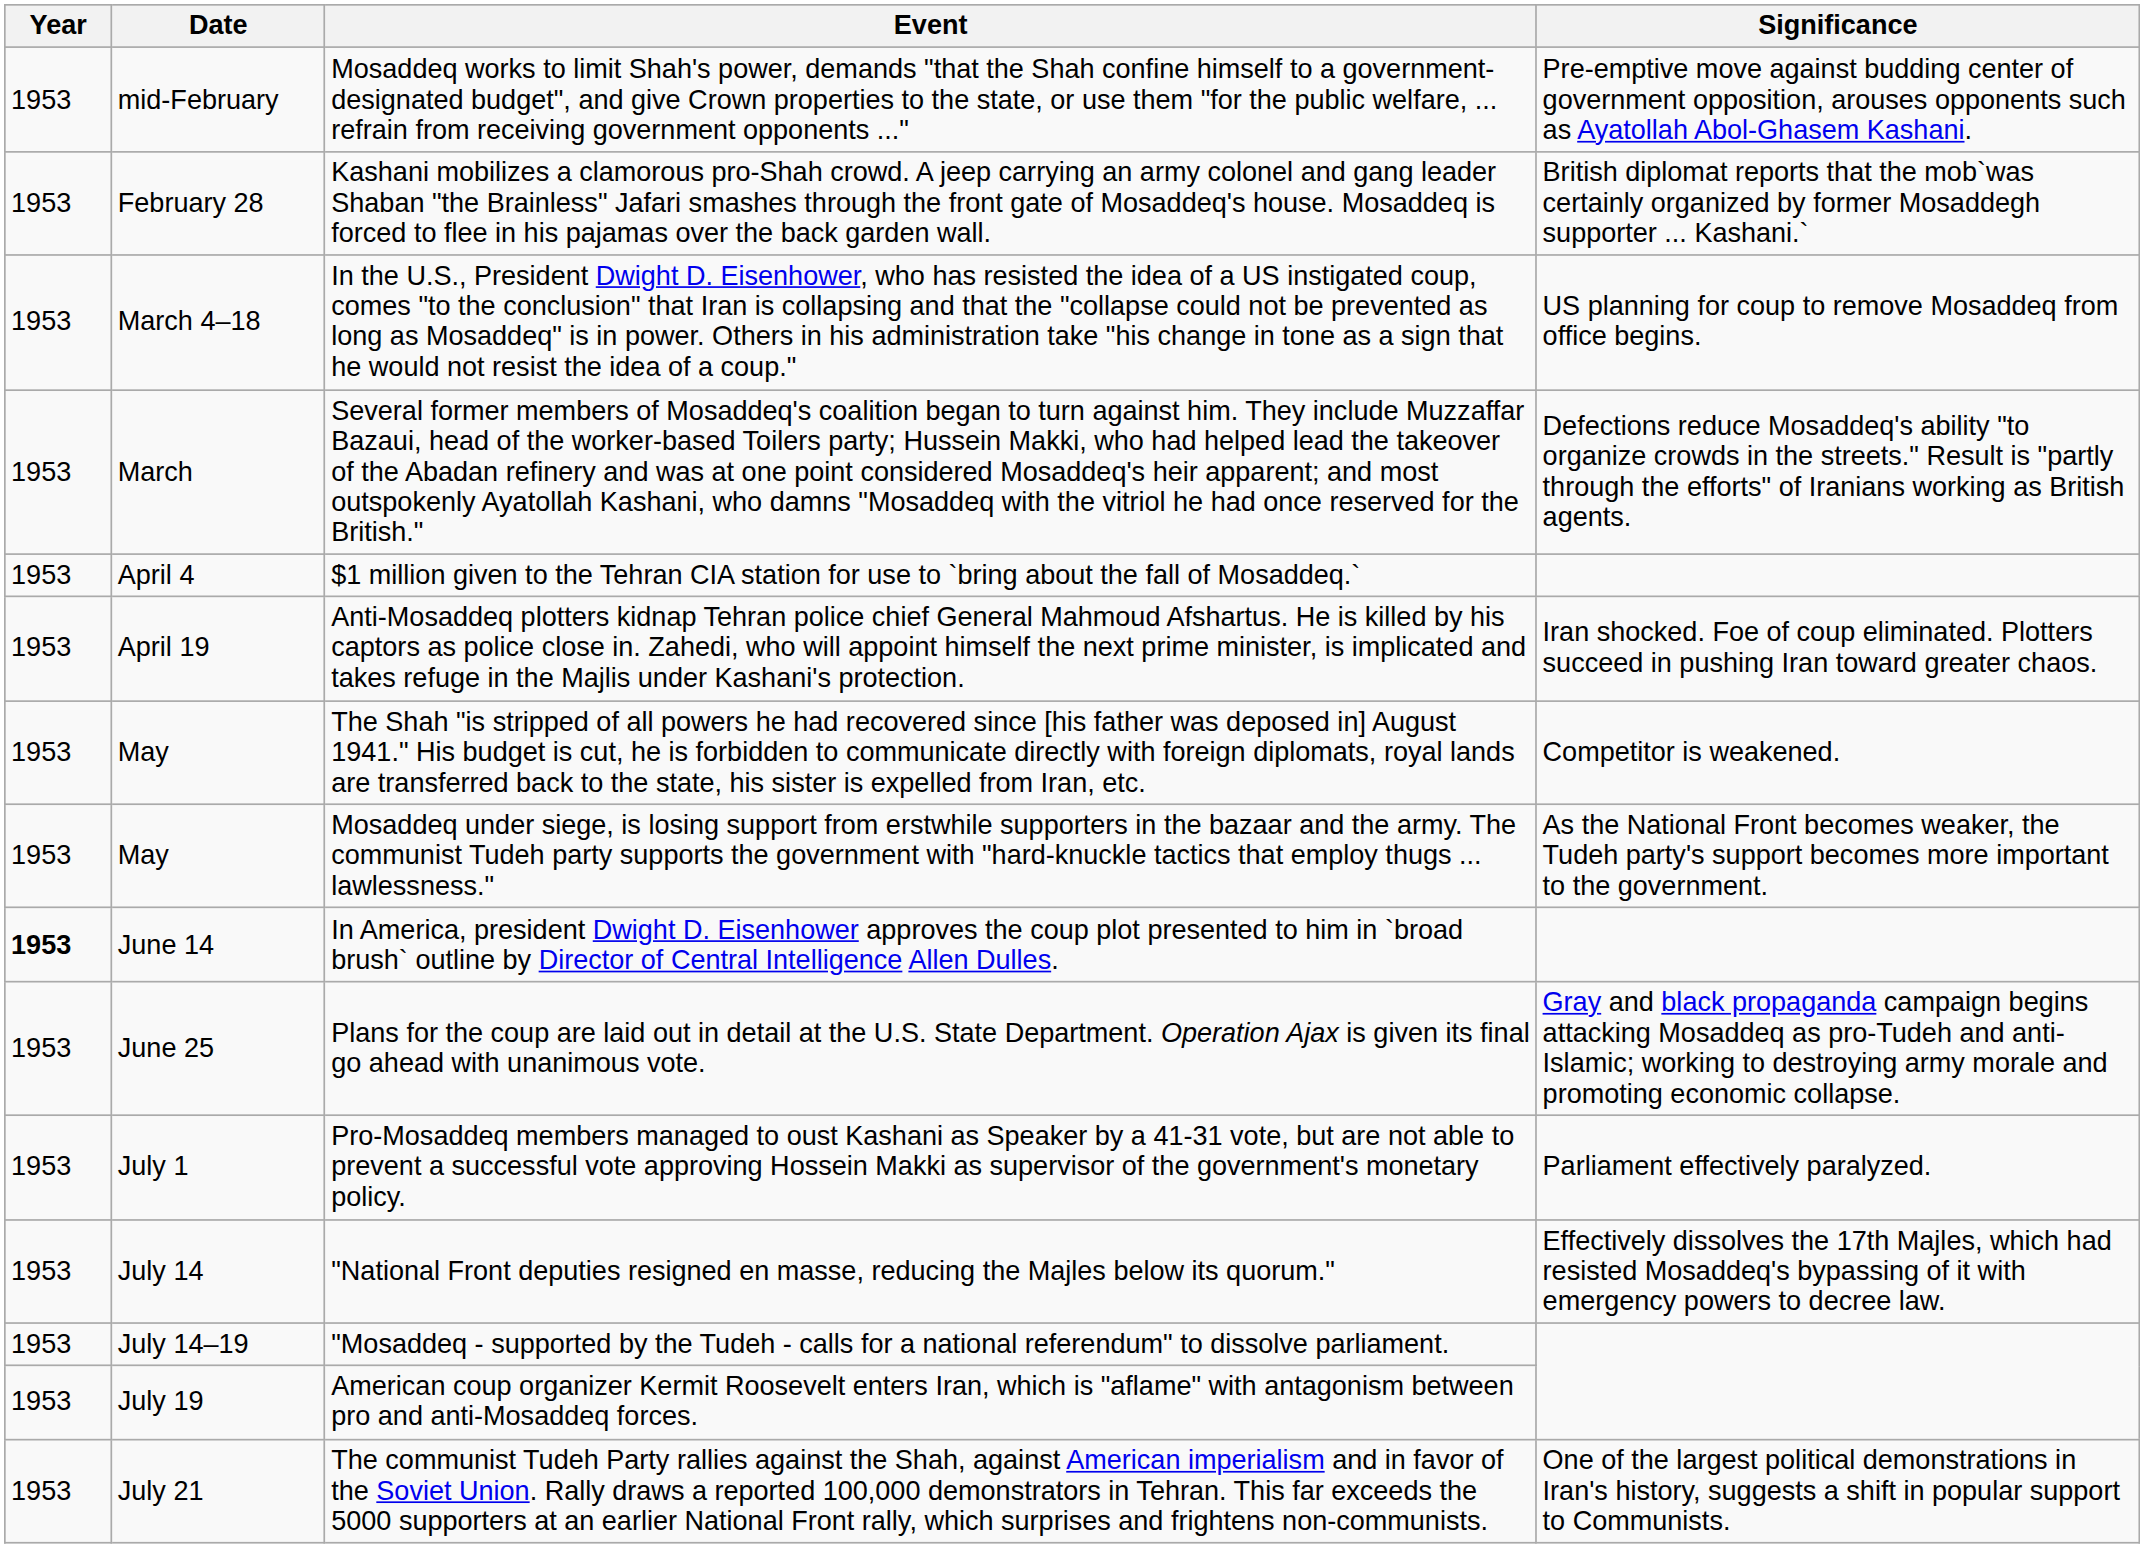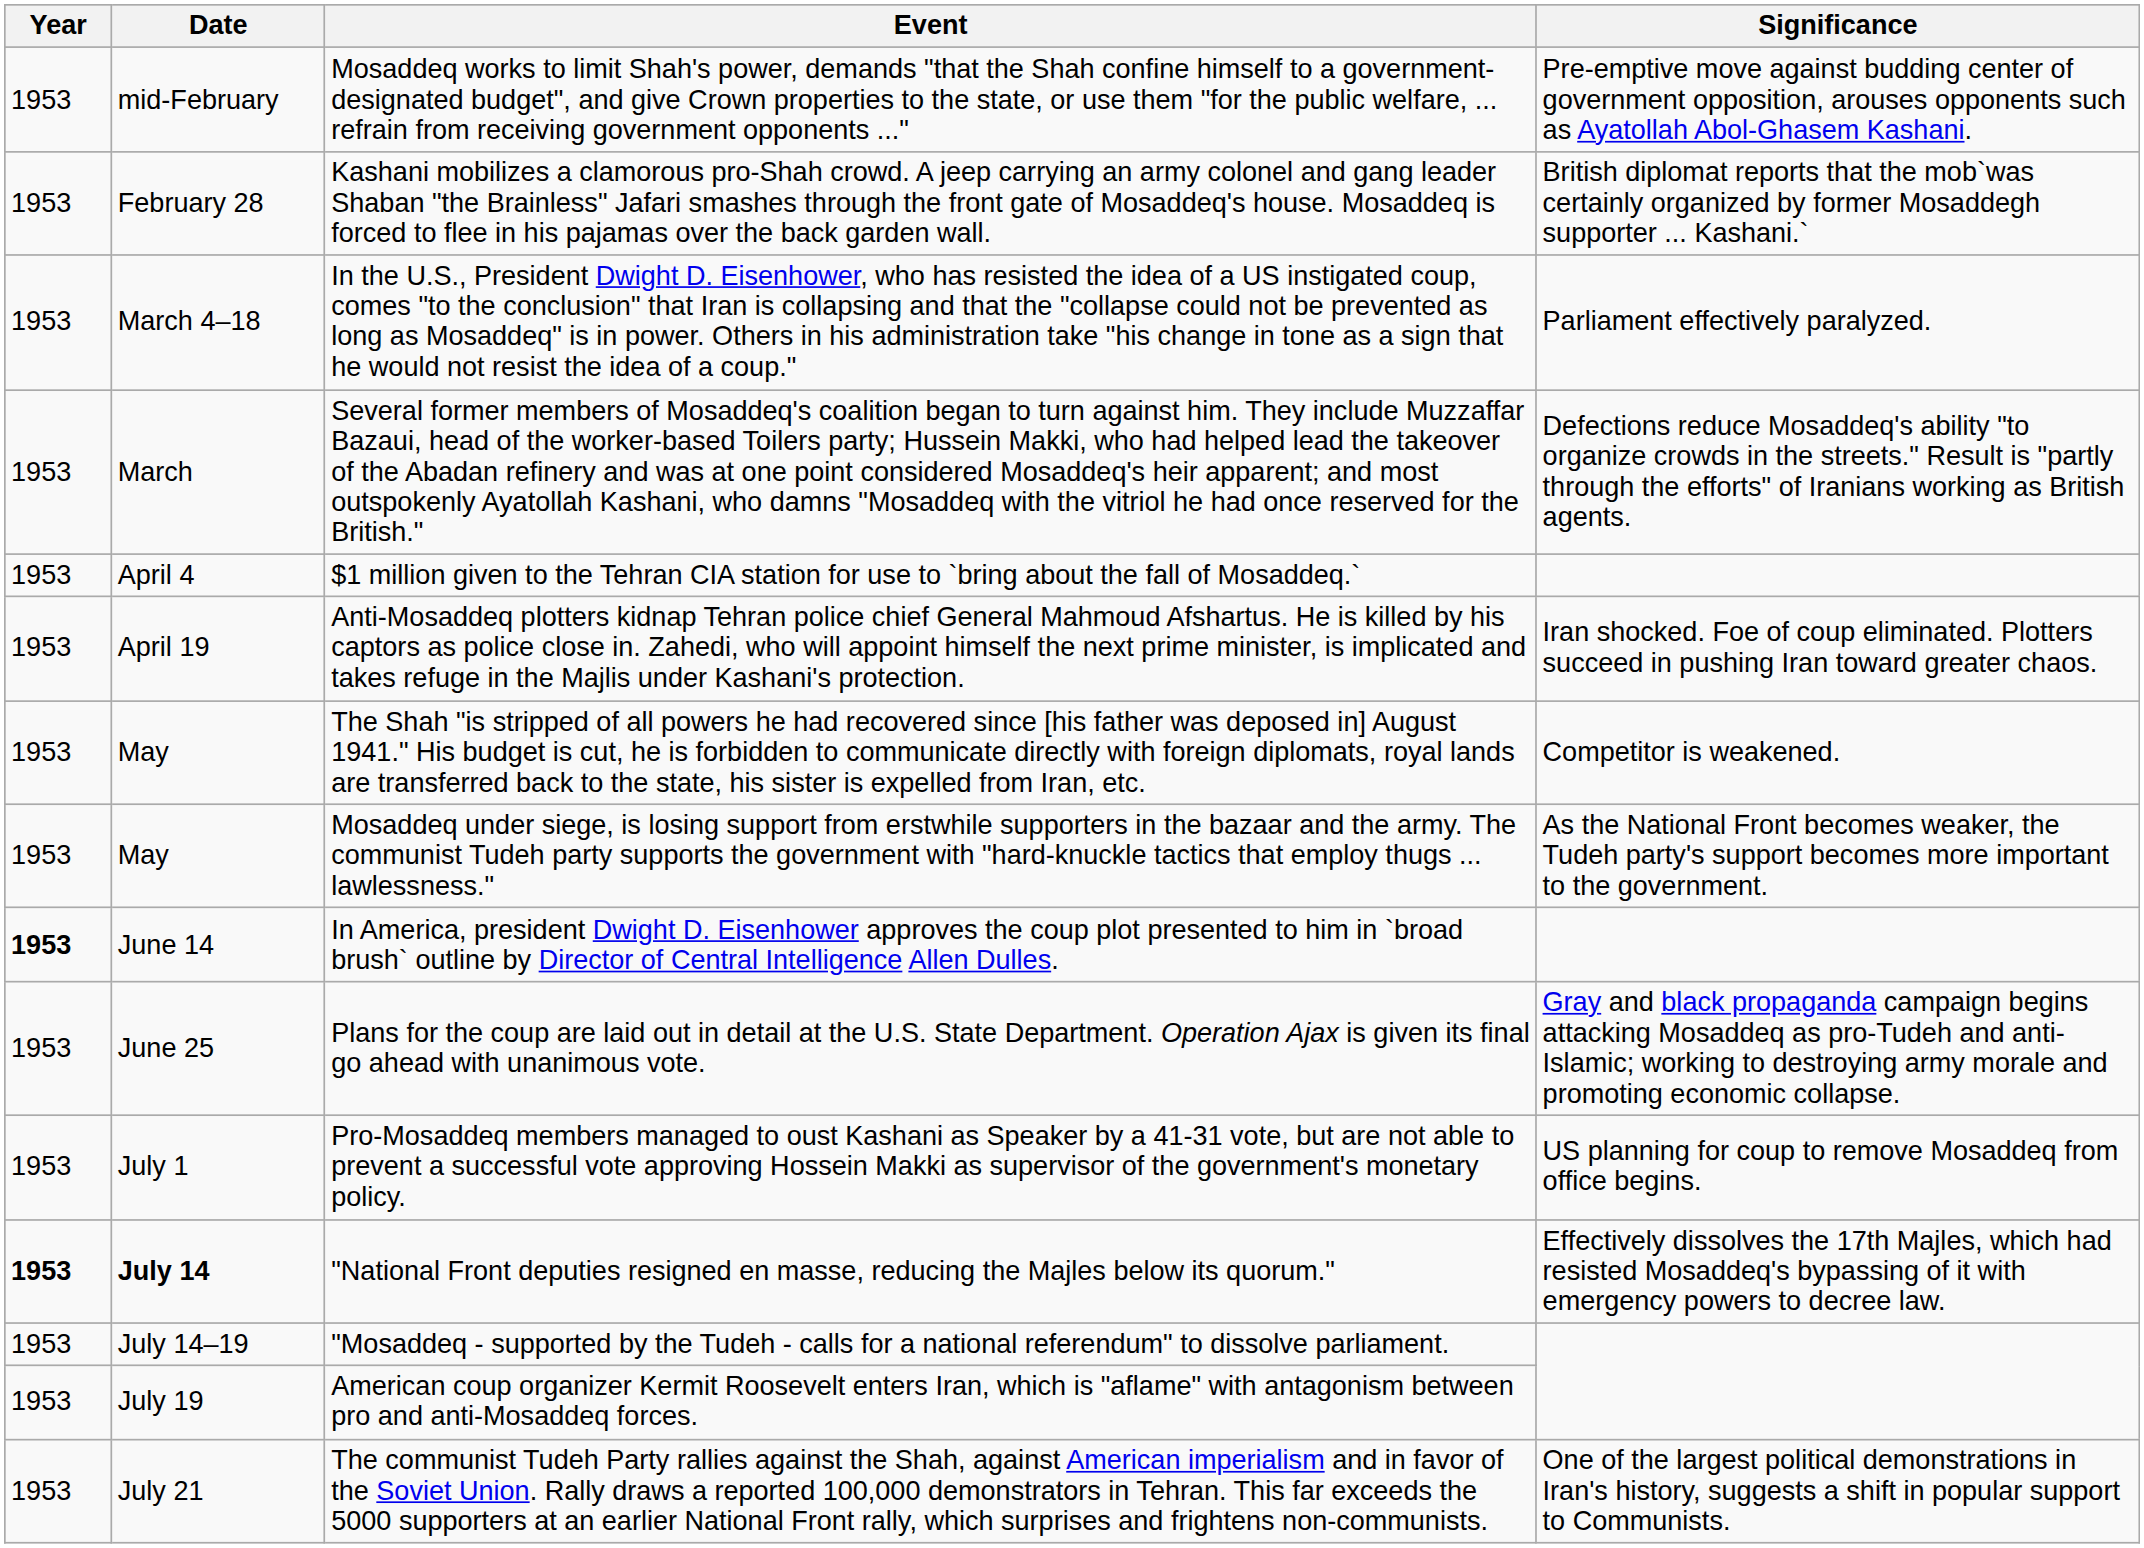(1830, 321) US planning for coup to remove Mosaddeq from office begins. -> (1737, 321) Parliament effectively paralyzed.
(1737, 1166) Parliament effectively paralyzed. -> (1830, 1166) US planning for coup to remove Mosaddeq from office begins.
(41, 1270) normal -> (41, 1270) bold
(161, 1270) normal -> (164, 1270) bold
